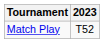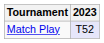(85, 30) no background -> (85, 30) lavender background
